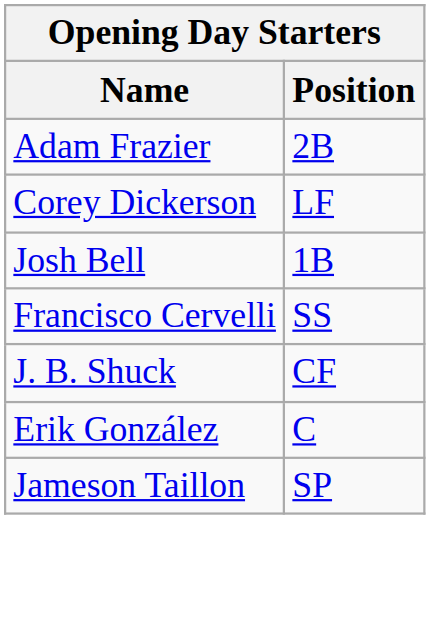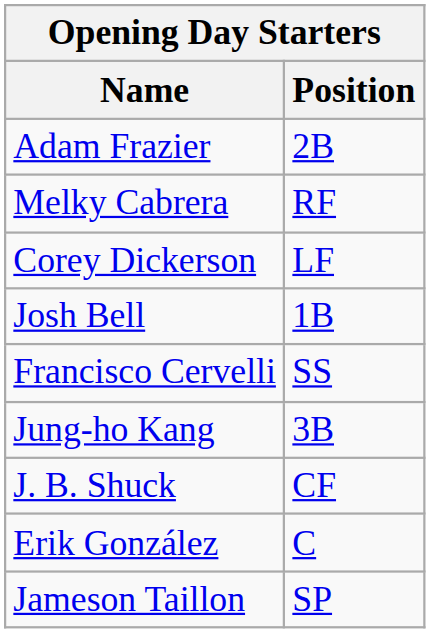+ row: (121, 202)
+ row: (114, 428)
